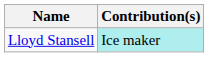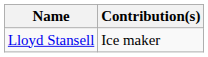(131, 39) paleturquoise background -> (131, 39) no background
